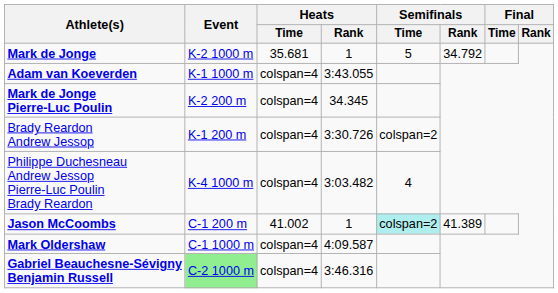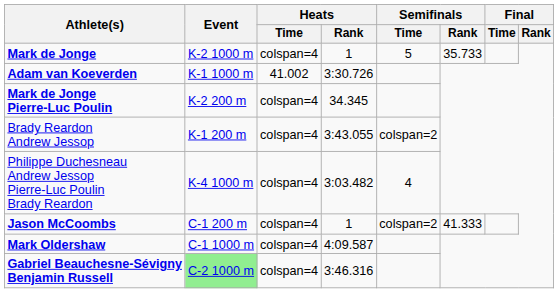(289, 54) 35.681 -> (289, 54) colspan=4
(463, 54) 34.792 -> (463, 54) 35.733
(289, 74) colspan=4 -> (289, 74) 41.002
(349, 74) 3:43.055 -> (349, 74) 3:30.726
(349, 135) 3:30.726 -> (349, 135) 3:43.055
(289, 224) 41.002 -> (289, 224) colspan=4
(408, 224) paleturquoise background -> (408, 224) no background
(463, 224) 41.389 -> (463, 224) 41.333
